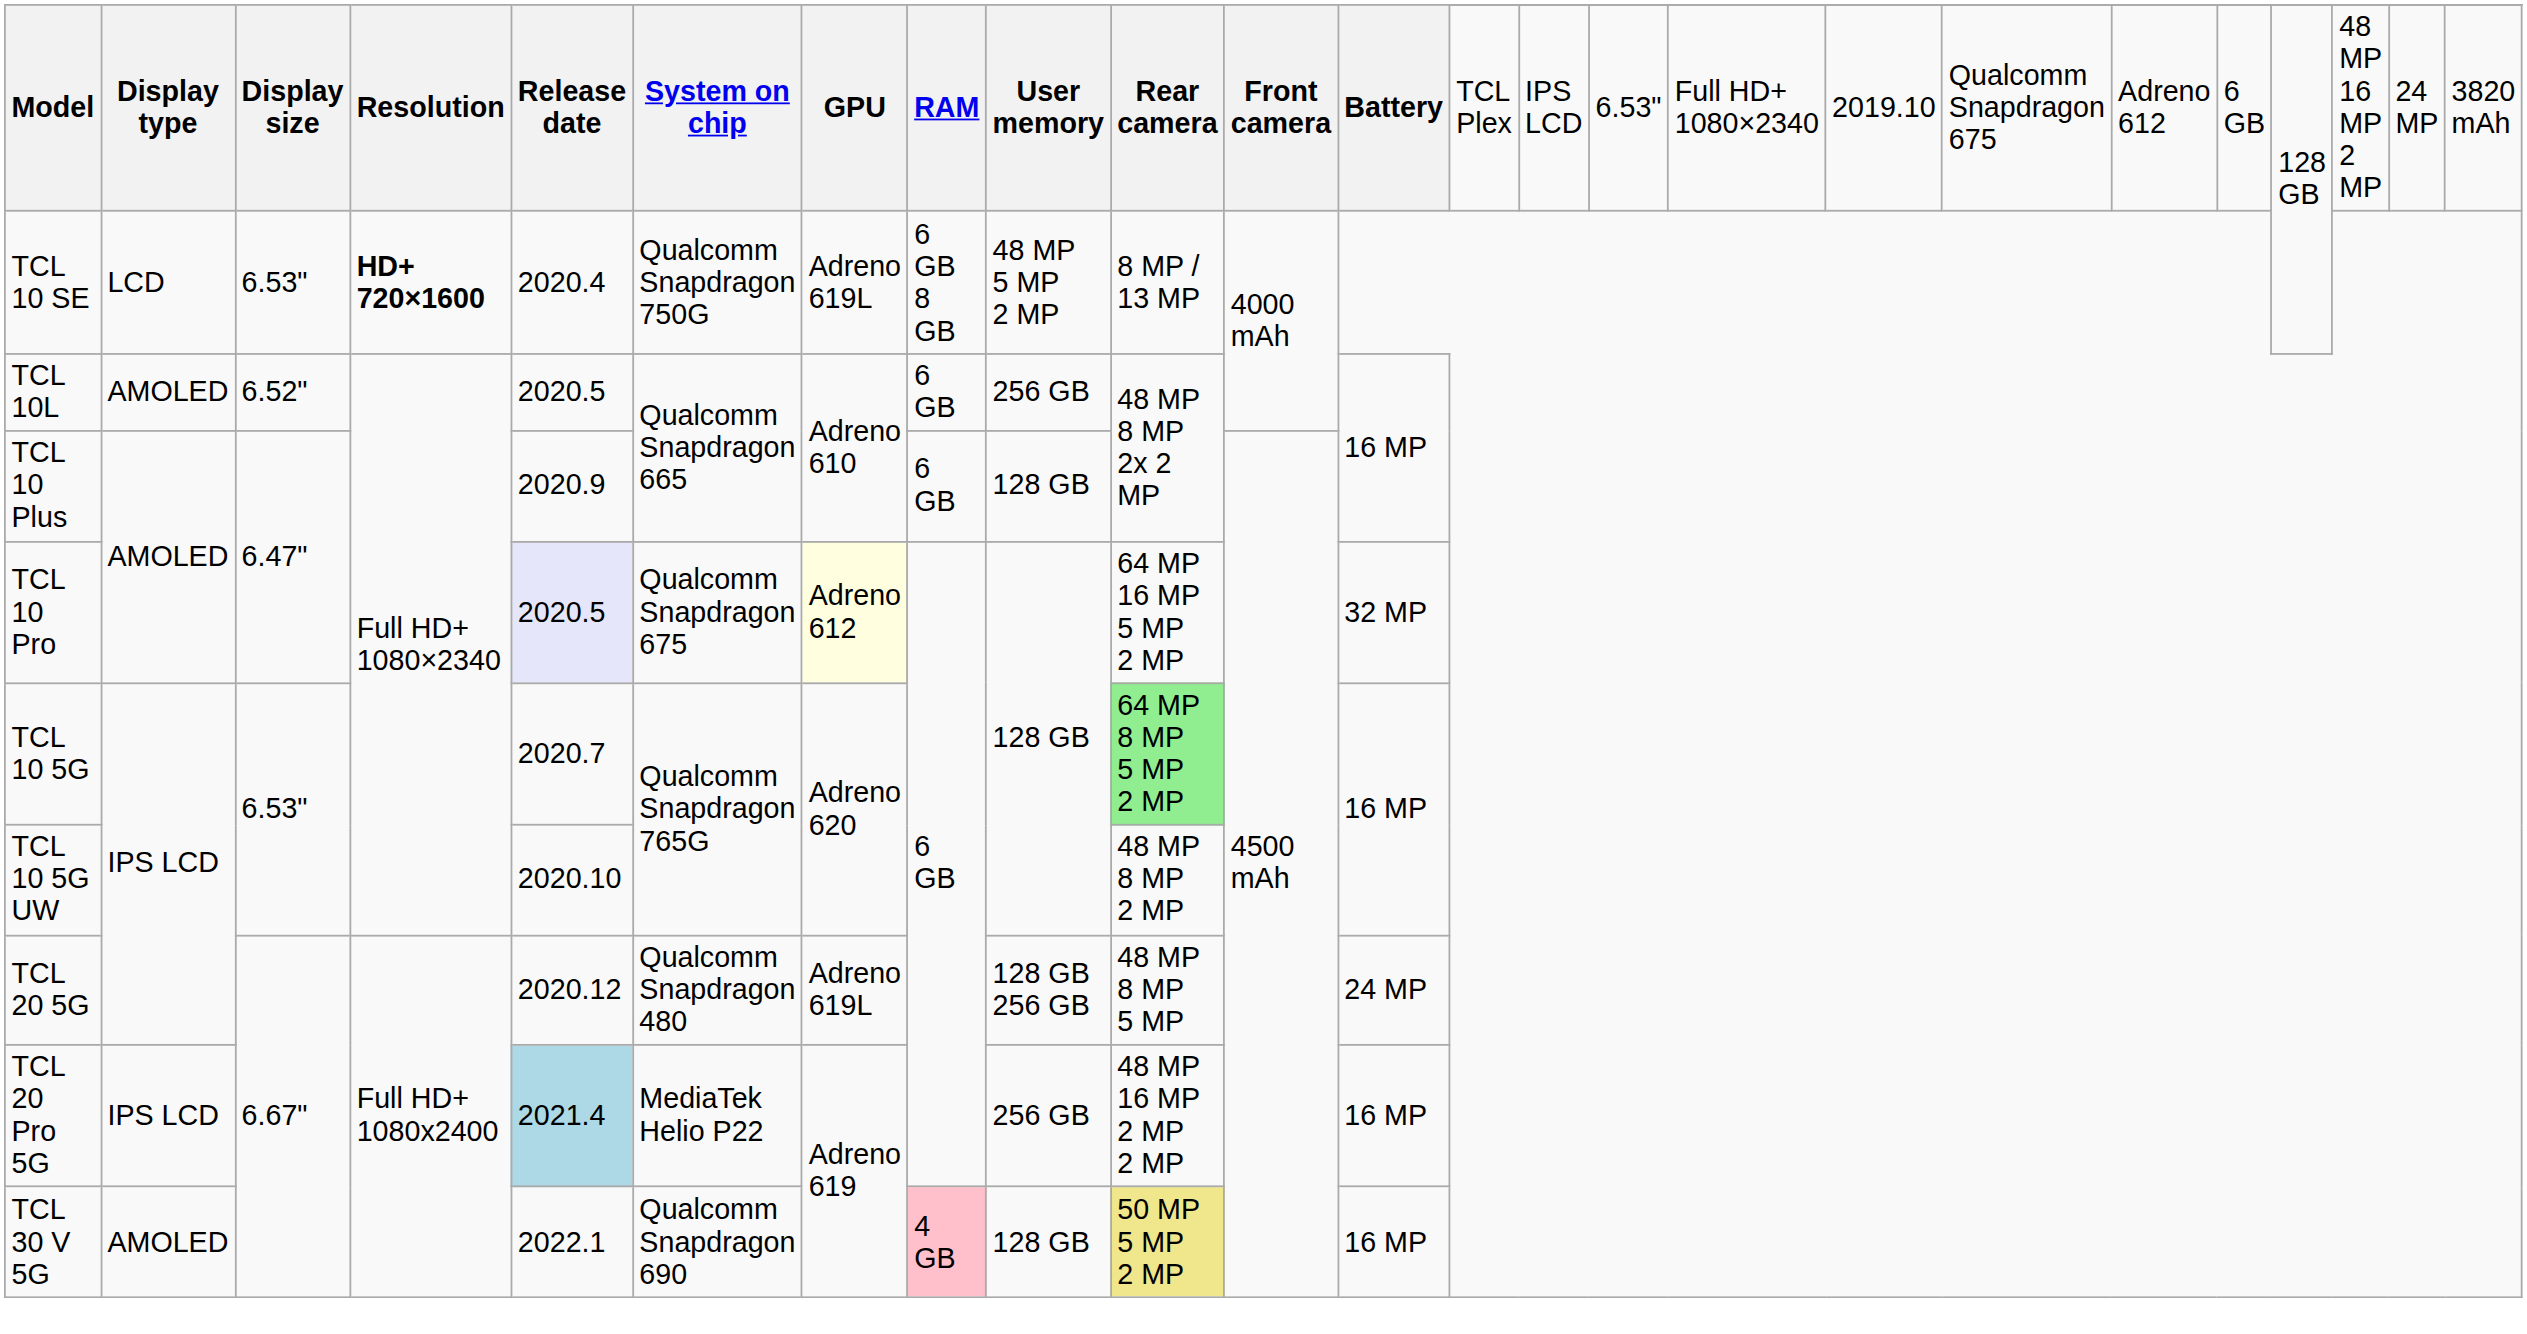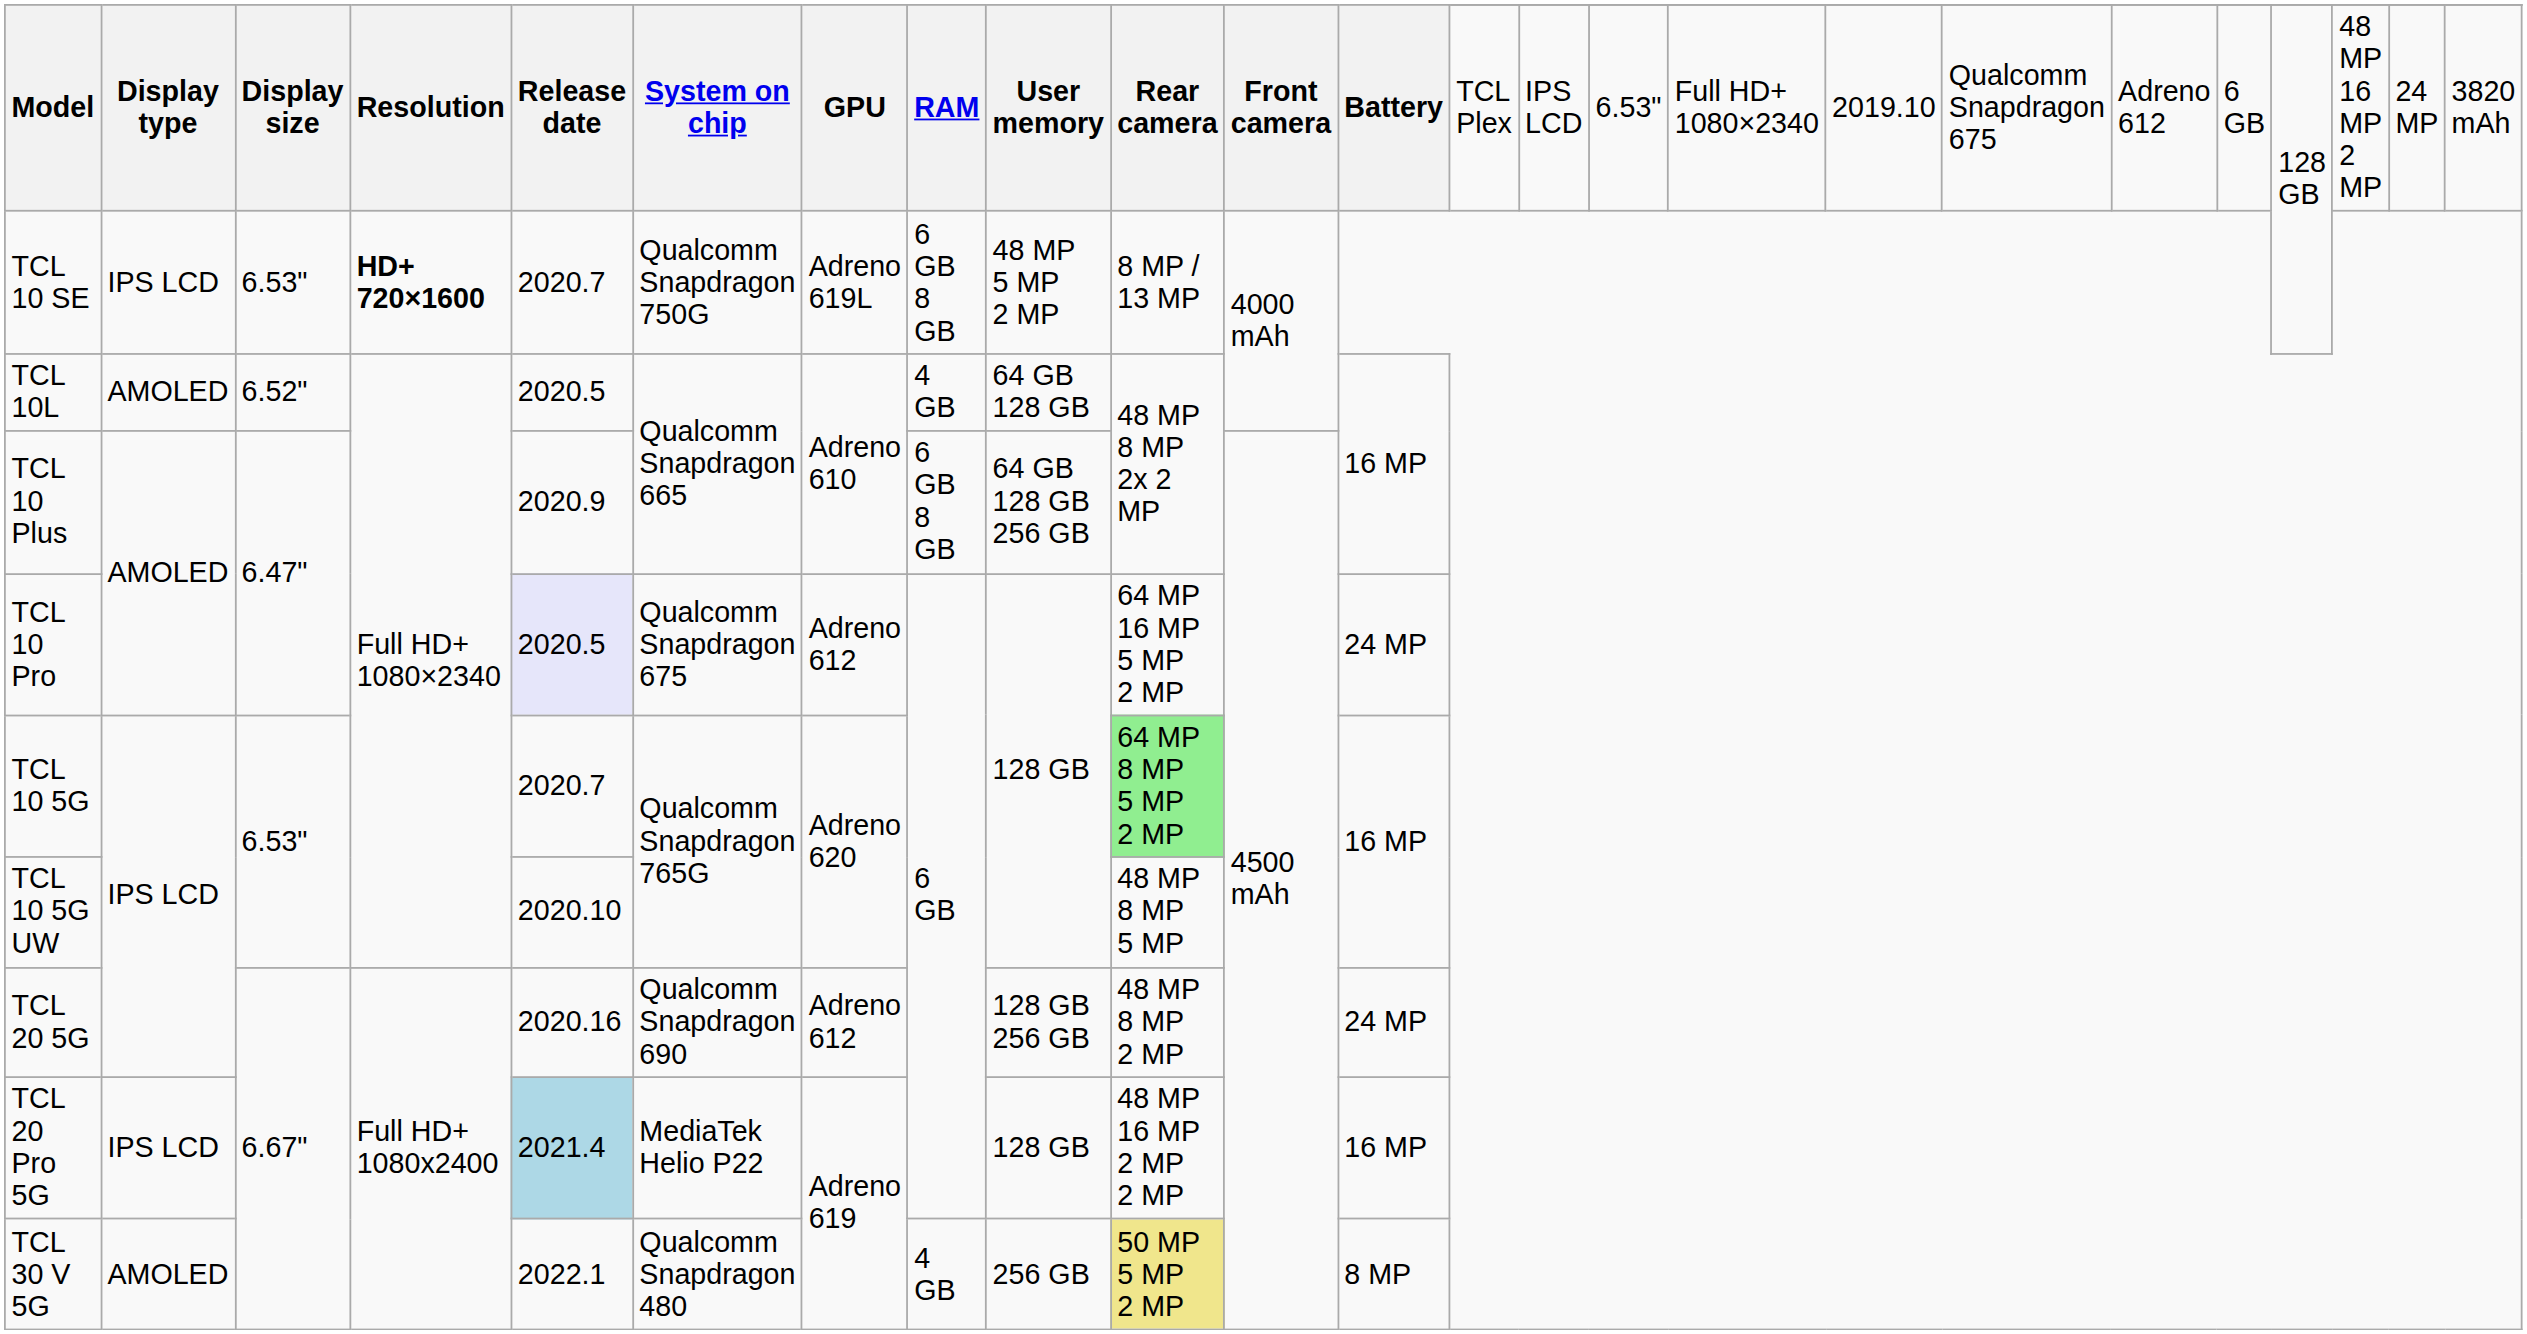(136, 282) LCD -> (163, 282) IPS LCD
(562, 282) 2020.4 -> (562, 282) 2020.7
(935, 391) 6 GB -> (935, 391) 4 GB
(1041, 391) 256 GB -> (1041, 391) 64 GB 128 GB
(935, 485) 6 GB -> (935, 501) 6 GB 8 GB
(1041, 485) 128 GB -> (1041, 501) 64 GB 128 GB 256 GB
(855, 611) lightyellow background -> (855, 643) no background
(1386, 611) 32 MP -> (1386, 643) 24 MP
(1159, 879) 48 MP 8 MP 2 MP -> (1159, 911) 48 MP 8 MP 5 MP
(570, 989) 2020.12 -> (570, 1021) 2020.16
(717, 989) Qualcomm Snapdragon 480 -> (717, 1021) Qualcomm Snapdragon 690
(855, 989) Adreno 619L -> (855, 1021) Adreno 612
(1159, 989) 48 MP 8 MP 5 MP -> (1159, 1021) 48 MP 8 MP 2 MP
(1041, 1115) 256 GB -> (1041, 1147) 128 GB
(717, 1241) Qualcomm Snapdragon 690 -> (717, 1273) Qualcomm Snapdragon 480
(935, 1241) pink background -> (935, 1273) no background
(1041, 1241) 128 GB -> (1041, 1273) 256 GB
(1386, 1241) 16 MP -> (1378, 1273) 8 MP
